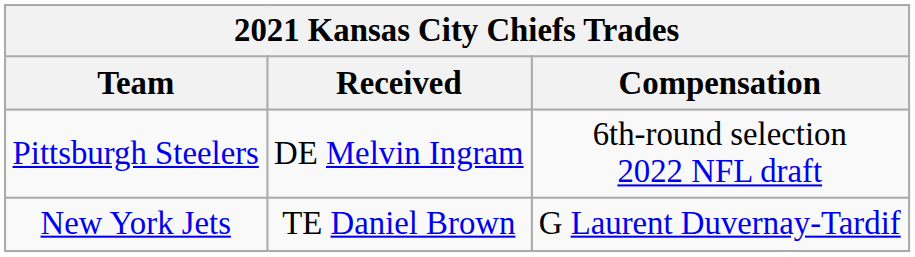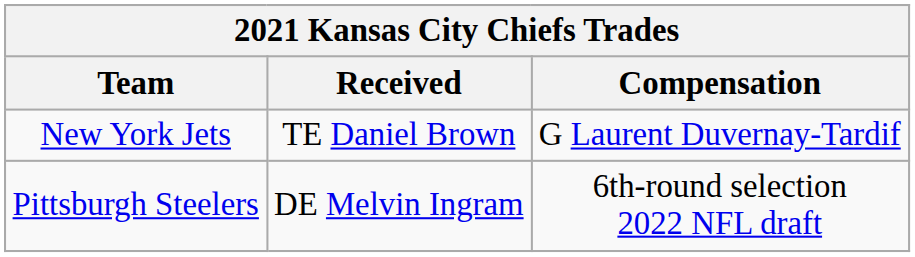rows swapped: (136, 152) <-> (136, 223)
